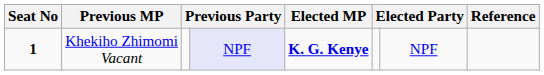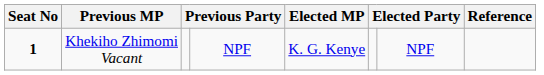(237, 49) lavender background -> (237, 49) no background
(328, 49) bold -> (327, 49) normal
